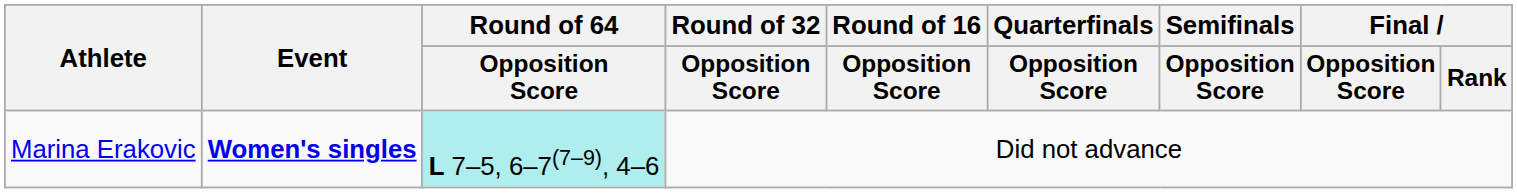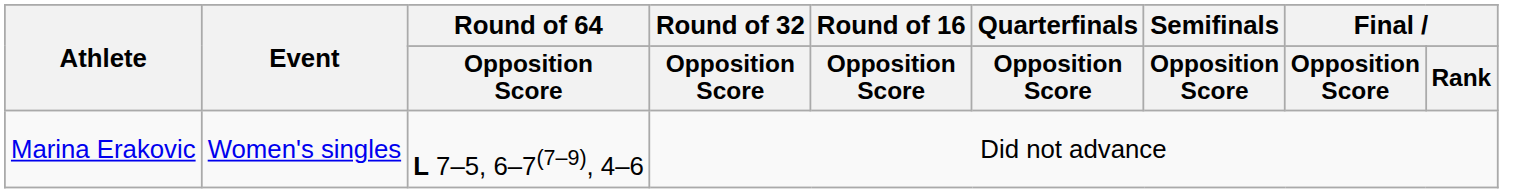(312, 149) bold -> (304, 149) normal
(544, 164) paleturquoise background -> (529, 164) no background
